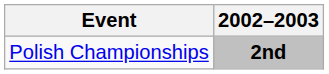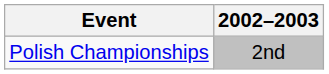(268, 52) bold -> (268, 52) normal
